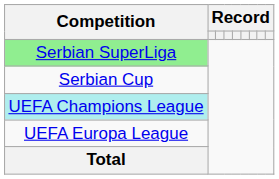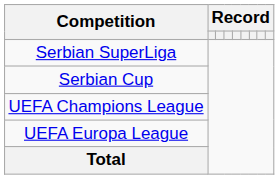(106, 52) lightgreen background -> (106, 52) no background
(106, 106) paleturquoise background -> (106, 106) no background
